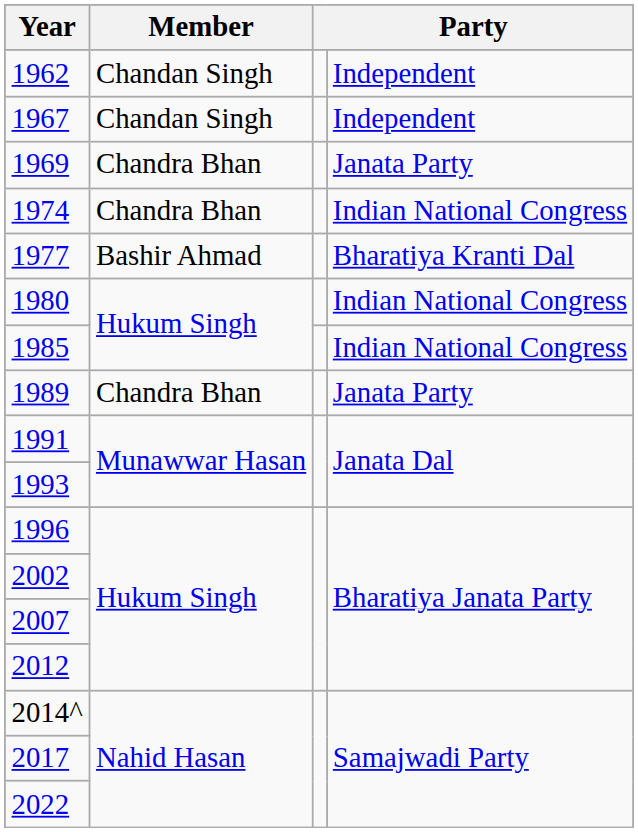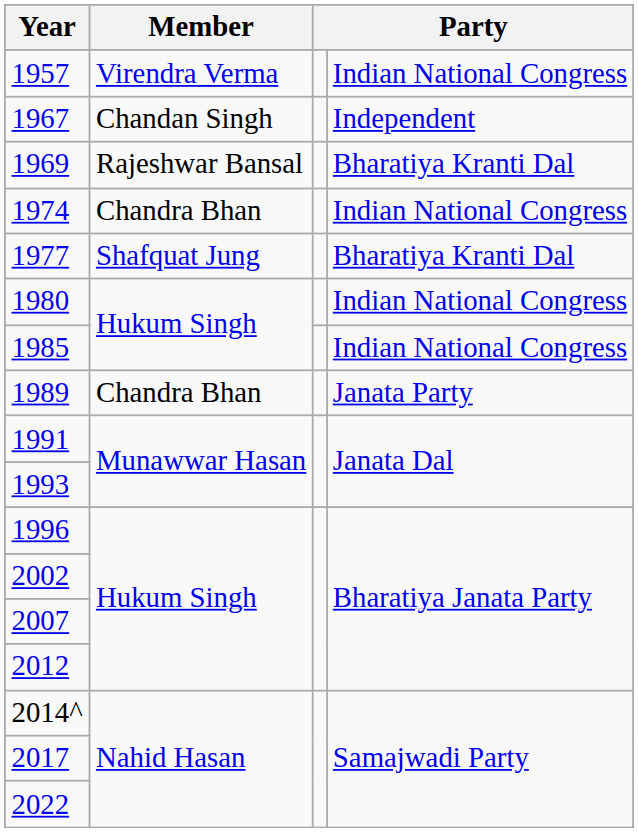+ row: (40, 73)
- row: (40, 73)
(179, 164) Chandra Bhan -> (200, 164) Rajeshwar Bansal
(403, 164) Janata Party -> (454, 164) Bharatiya Kranti Dal
(179, 255) Bashir Ahmad -> (178, 255) Shafquat Jung
